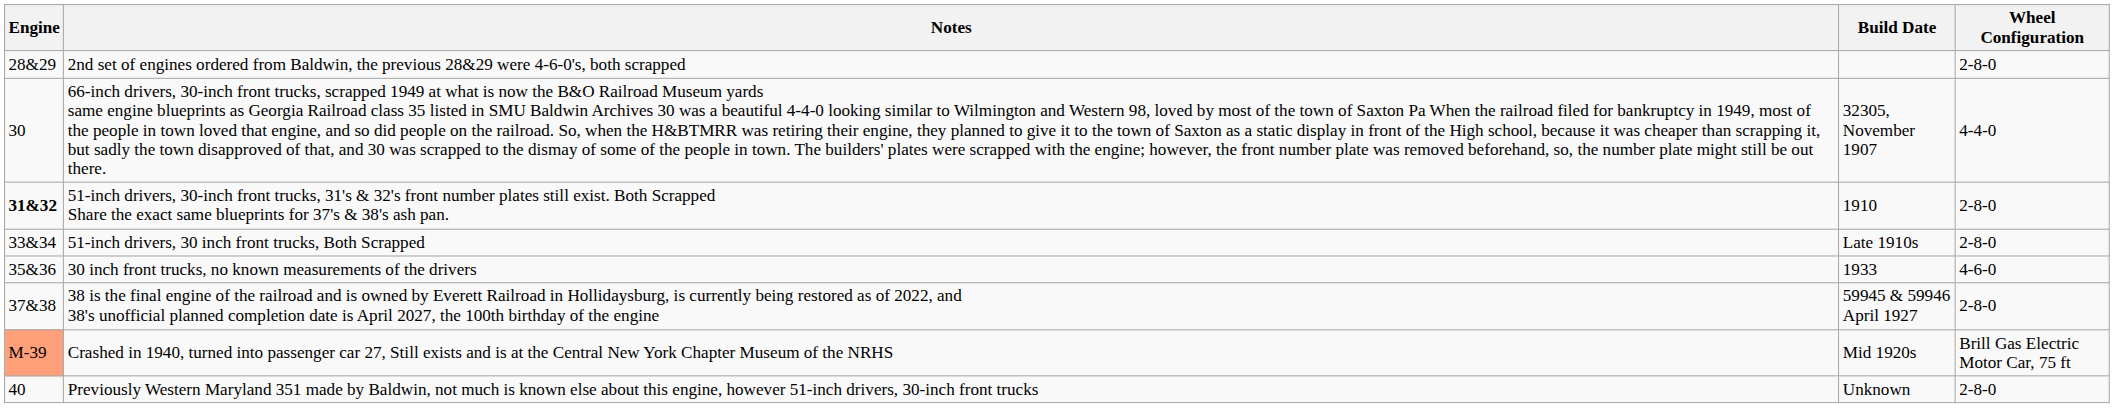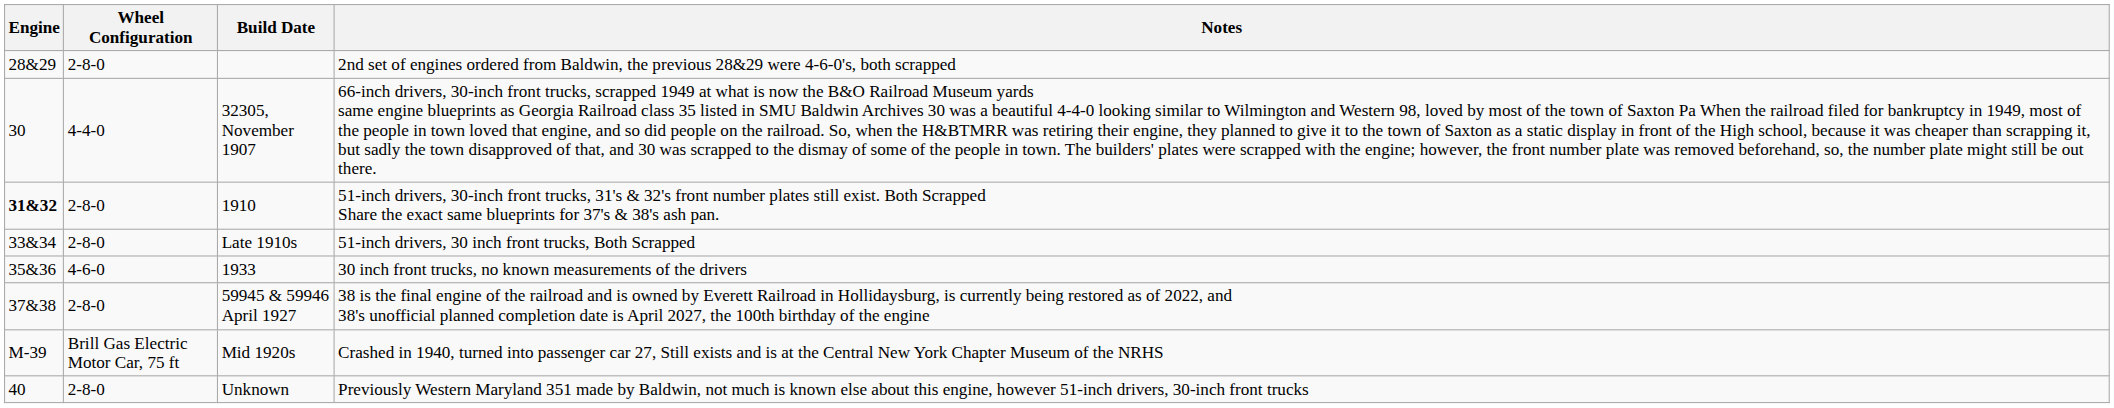columns swapped: (2032, 27) <-> (951, 27)
(28, 352) lightsalmon background -> (28, 352) no background
